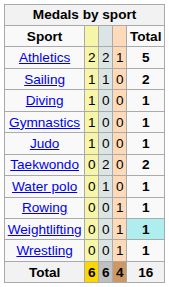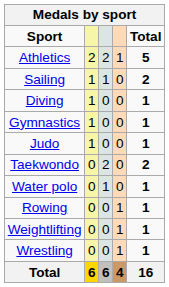(146, 229) paleturquoise background -> (146, 229) no background
